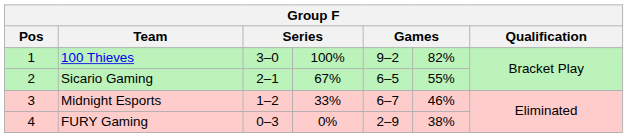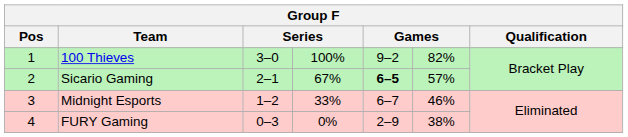(388, 79) normal -> (388, 79) bold
(441, 79) 55% -> (441, 79) 57%
